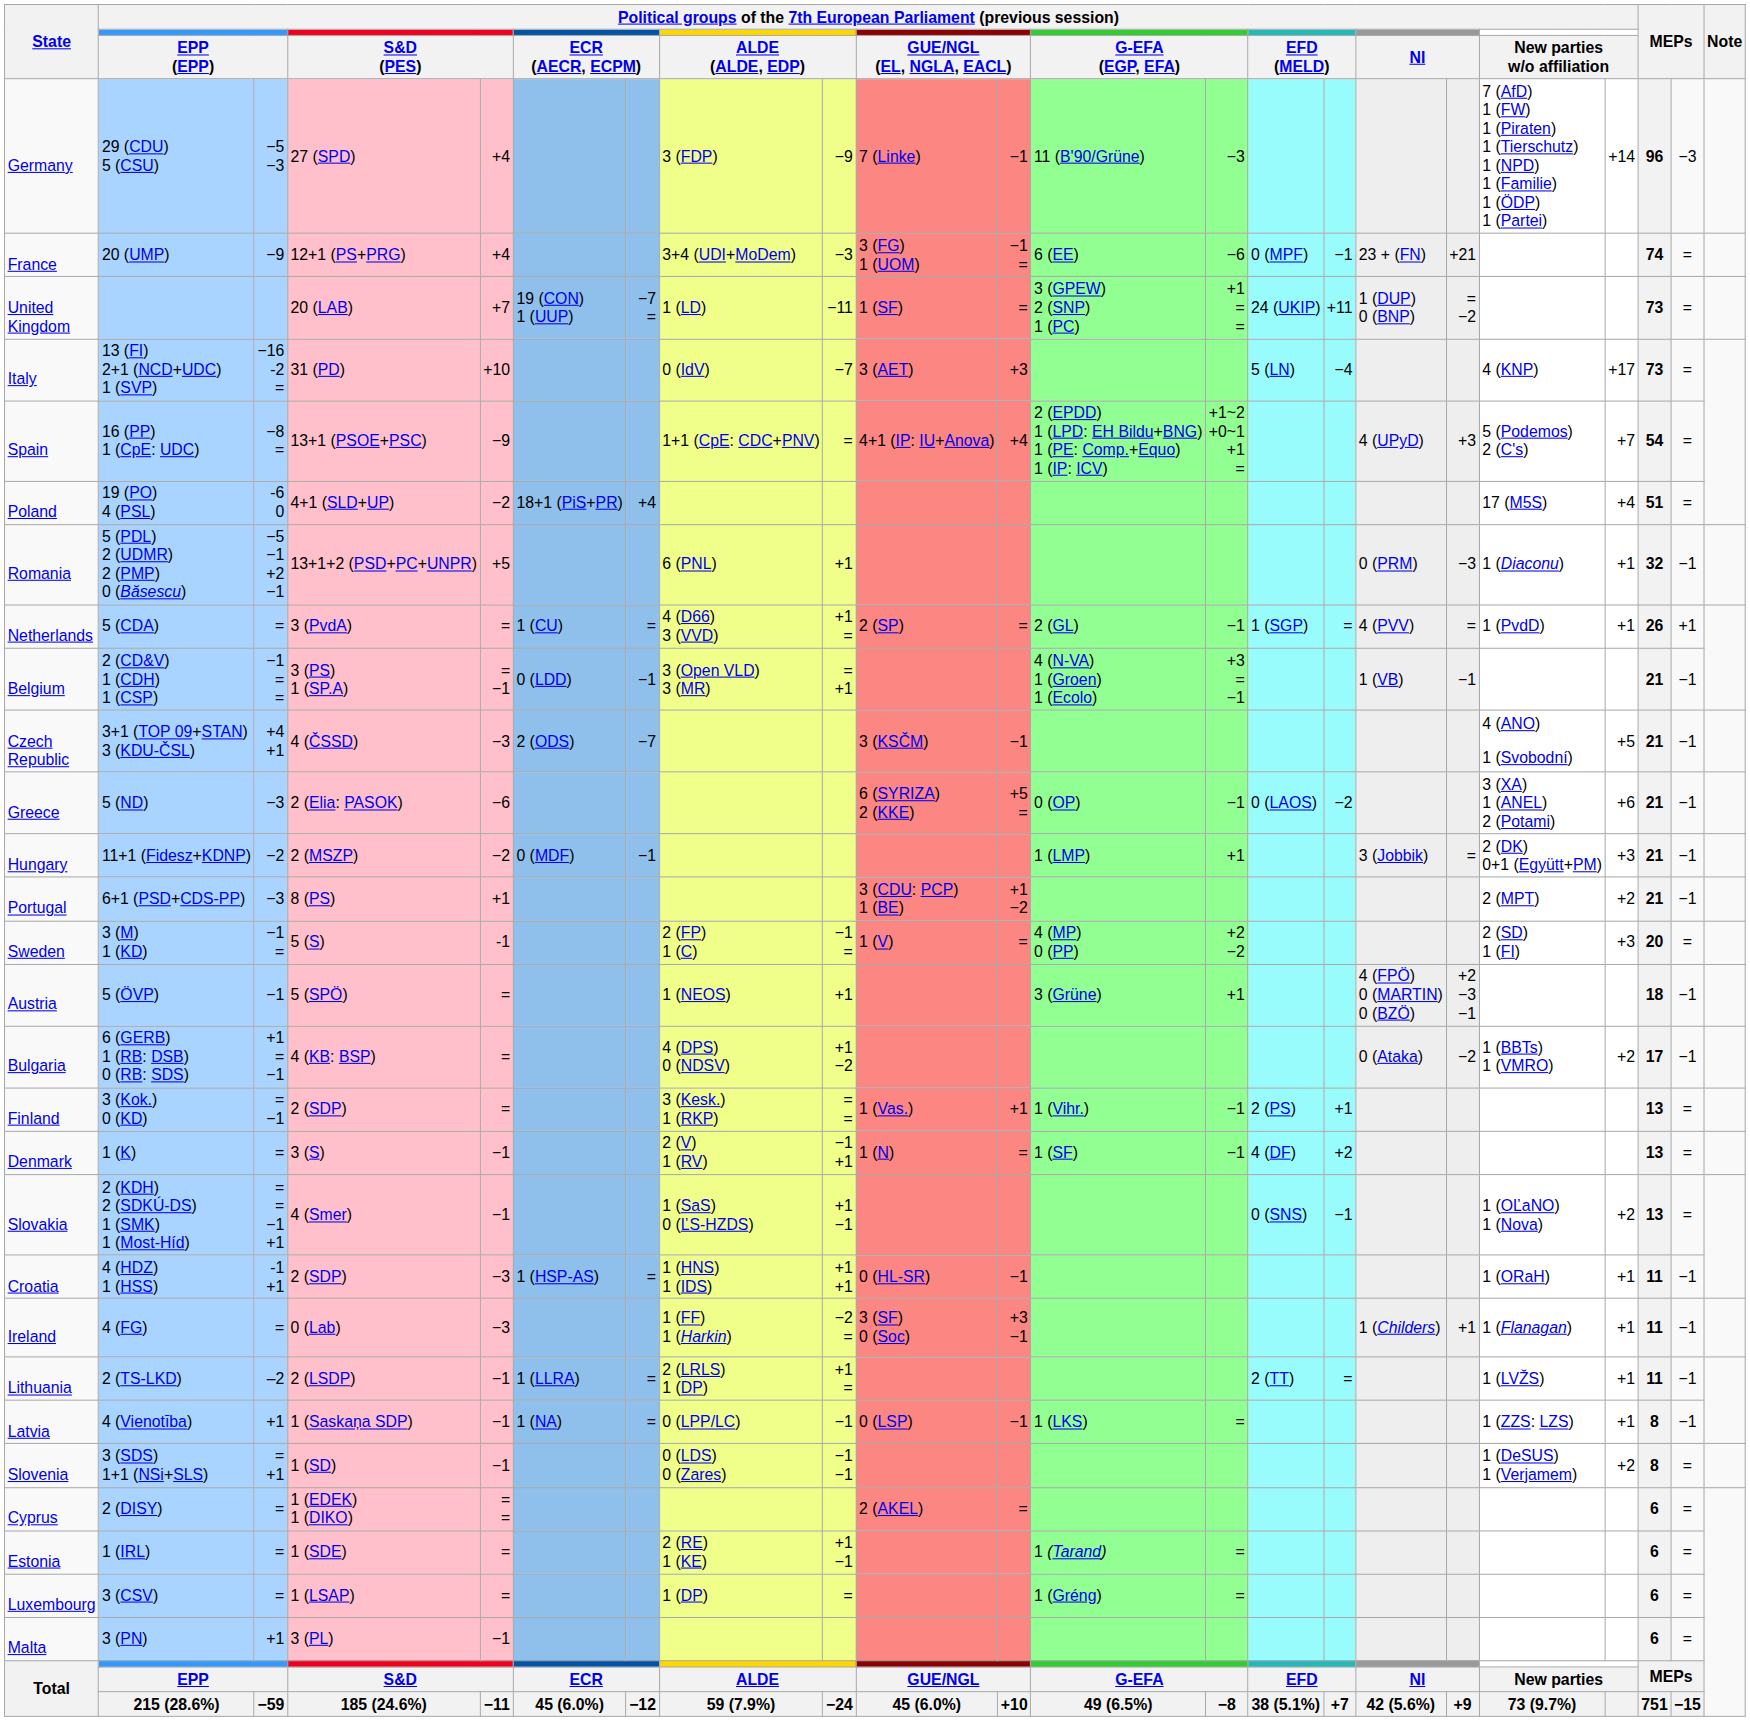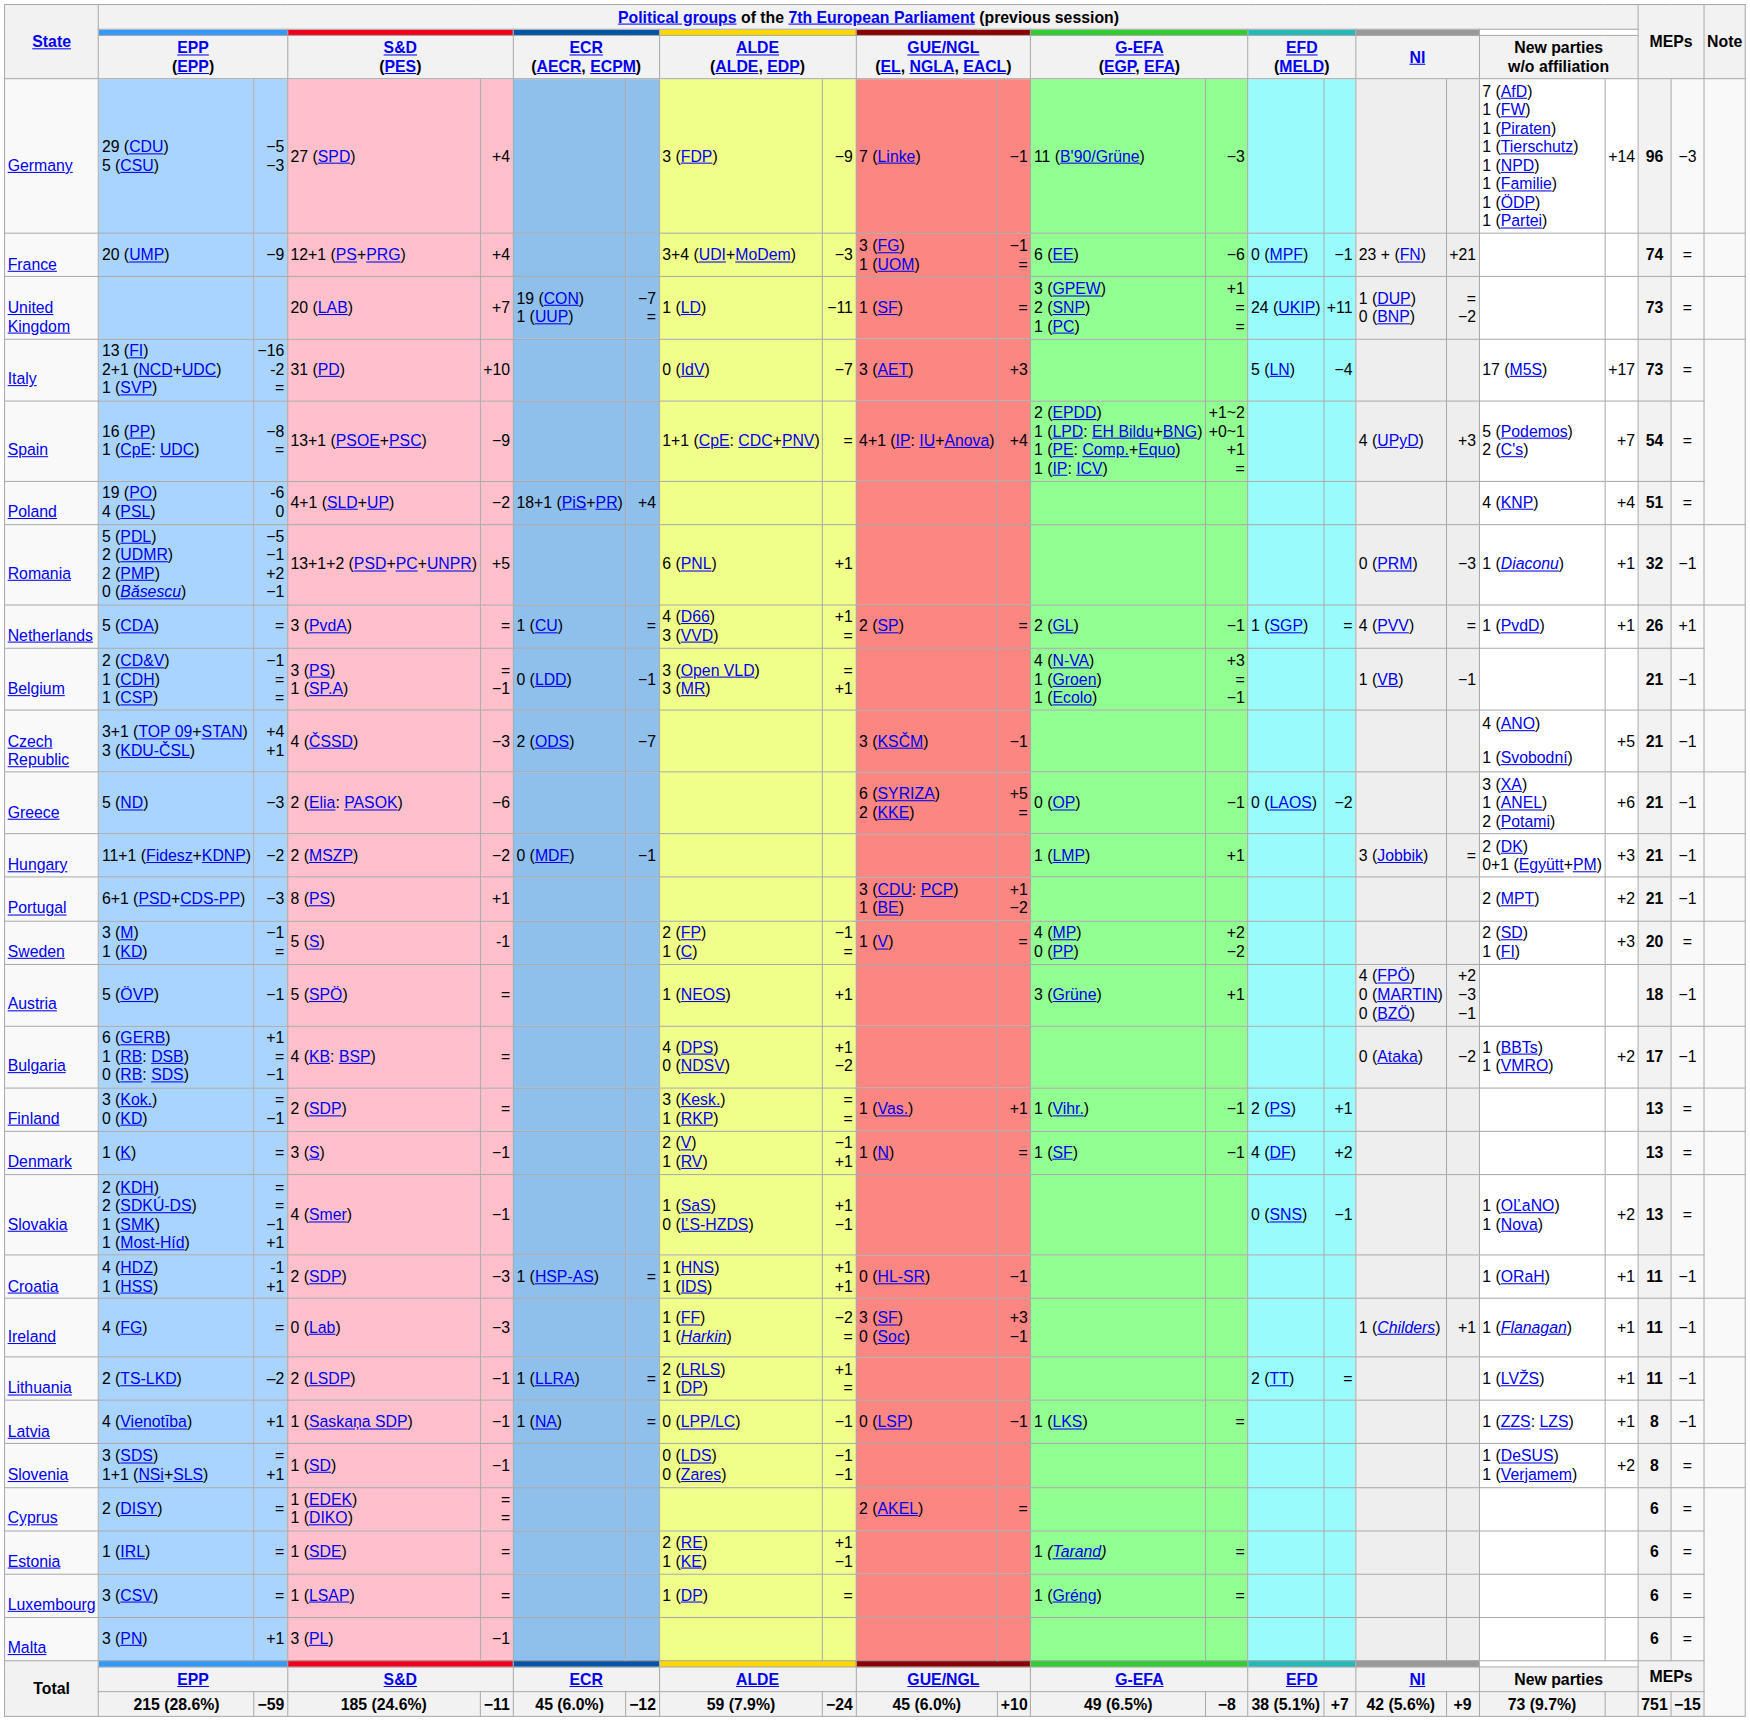(1510, 369) 4 (KNP) -> (1542, 370) 17 (M5S)
(1542, 503) 17 (M5S) -> (1510, 502) 4 (KNP)
